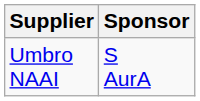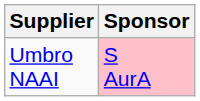(127, 66) no background -> (127, 66) pink background
